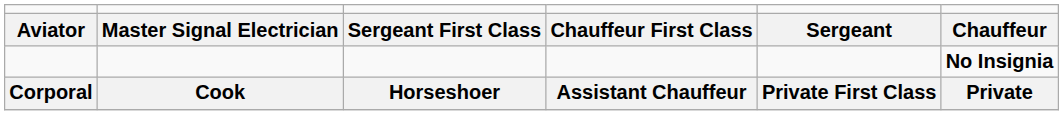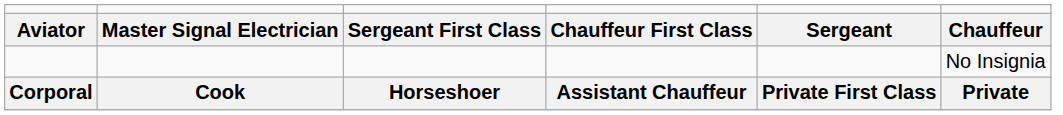(1000, 61) bold -> (996, 61) normal
